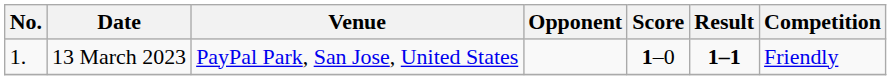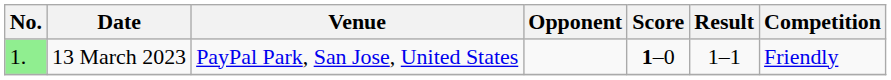(18, 56) no background -> (18, 56) lightgreen background
(724, 56) bold -> (724, 56) normal
